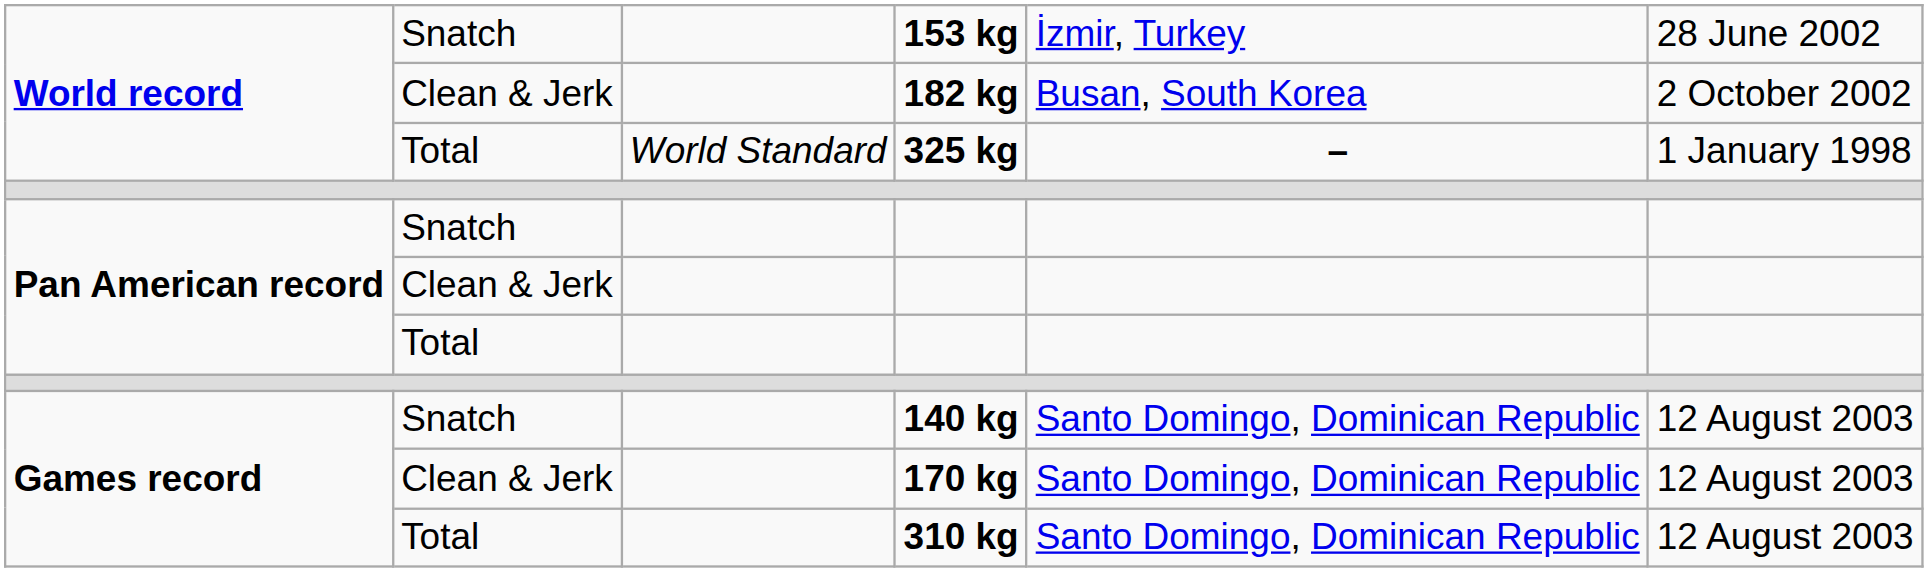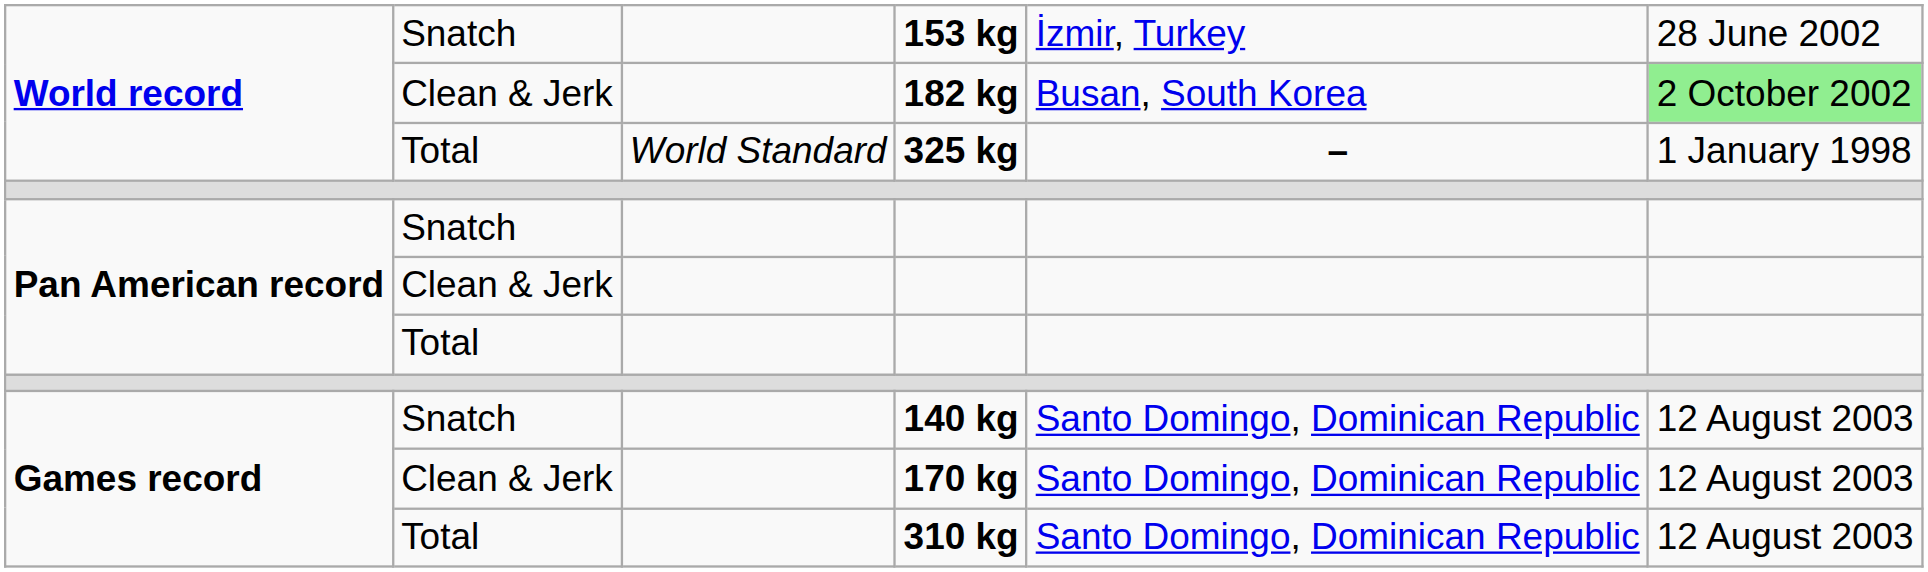(1784, 92) no background -> (1784, 92) lightgreen background
